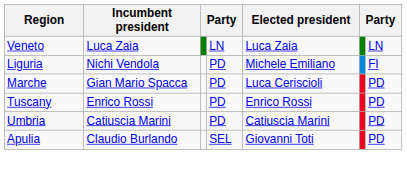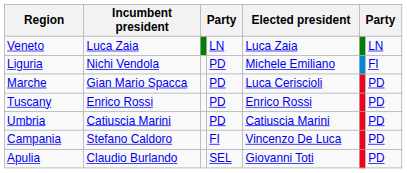+ row: (34, 139)
